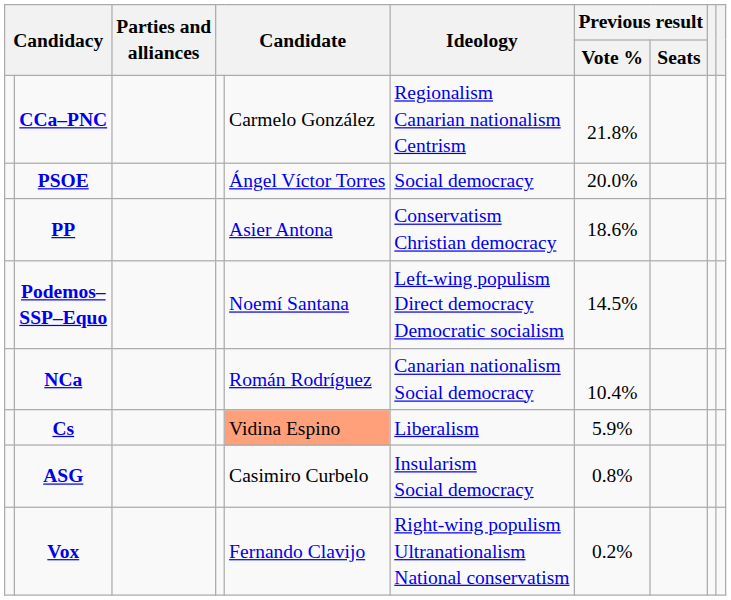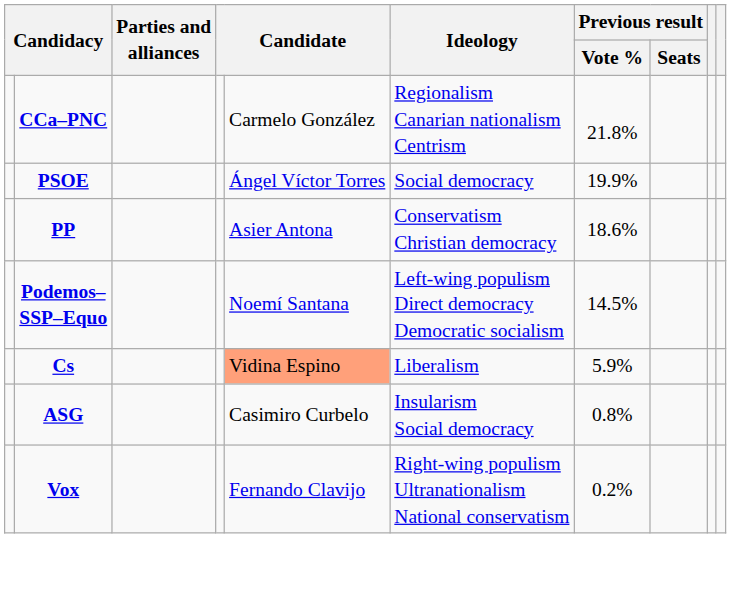(612, 181) 20.0% -> (612, 181) 19.9%
- row: (63, 379)
